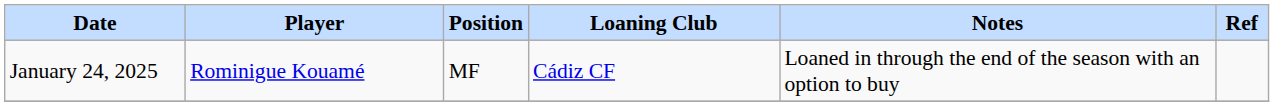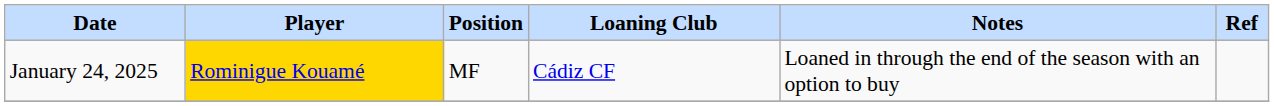(277, 70) no background -> (277, 70) gold background
